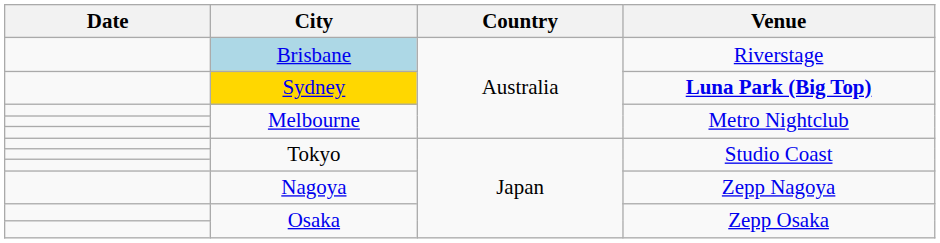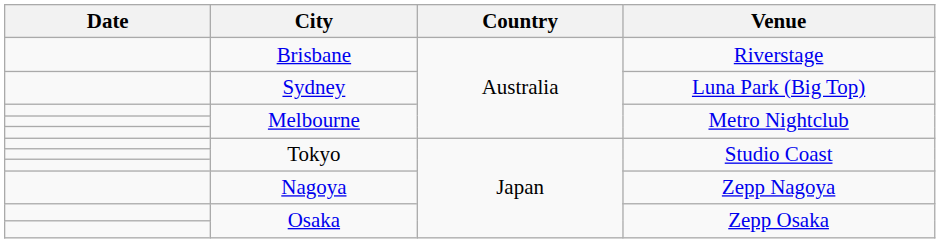(314, 54) lightblue background -> (314, 54) no background
(314, 87) gold background -> (314, 87) no background
(779, 87) bold -> (779, 87) normal
